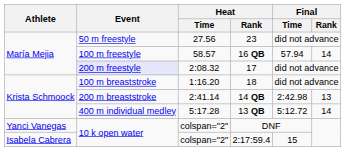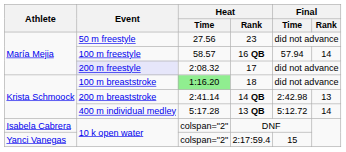(204, 83) no background -> (204, 83) lightgreen background
(36, 126) Yanci Vanegas -> (39, 126) Isabela Cabrera
(39, 140) Isabela Cabrera -> (36, 140) Yanci Vanegas
